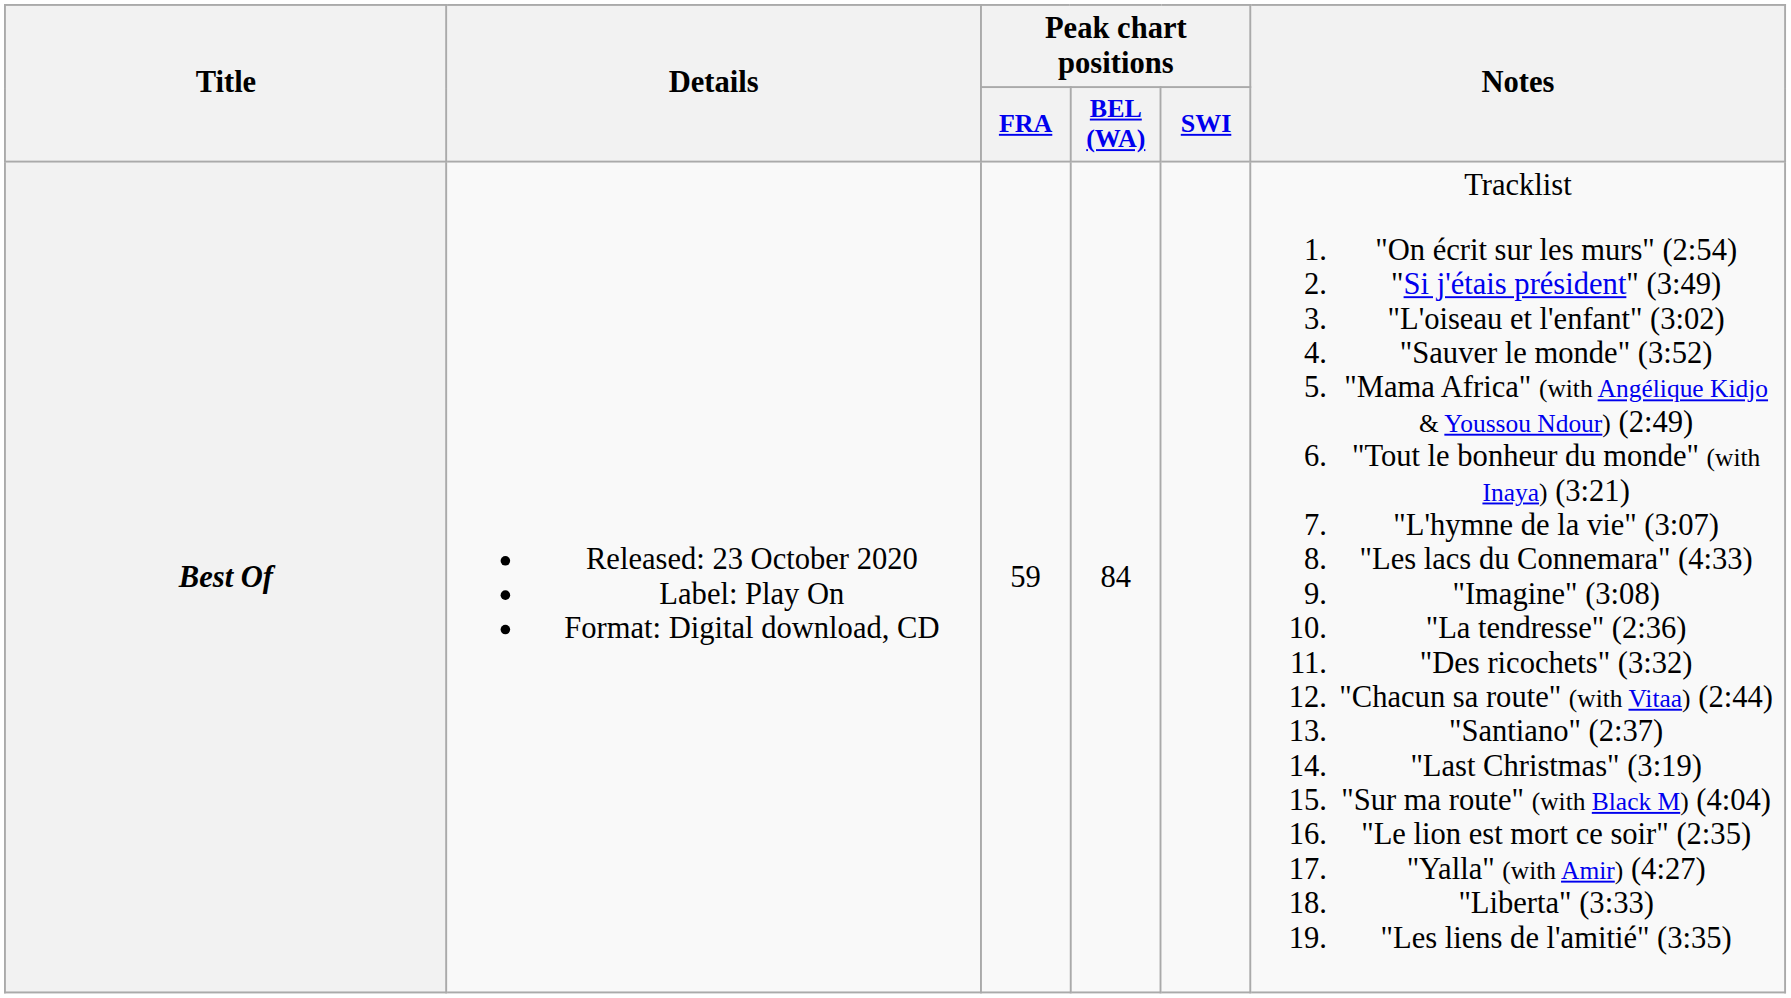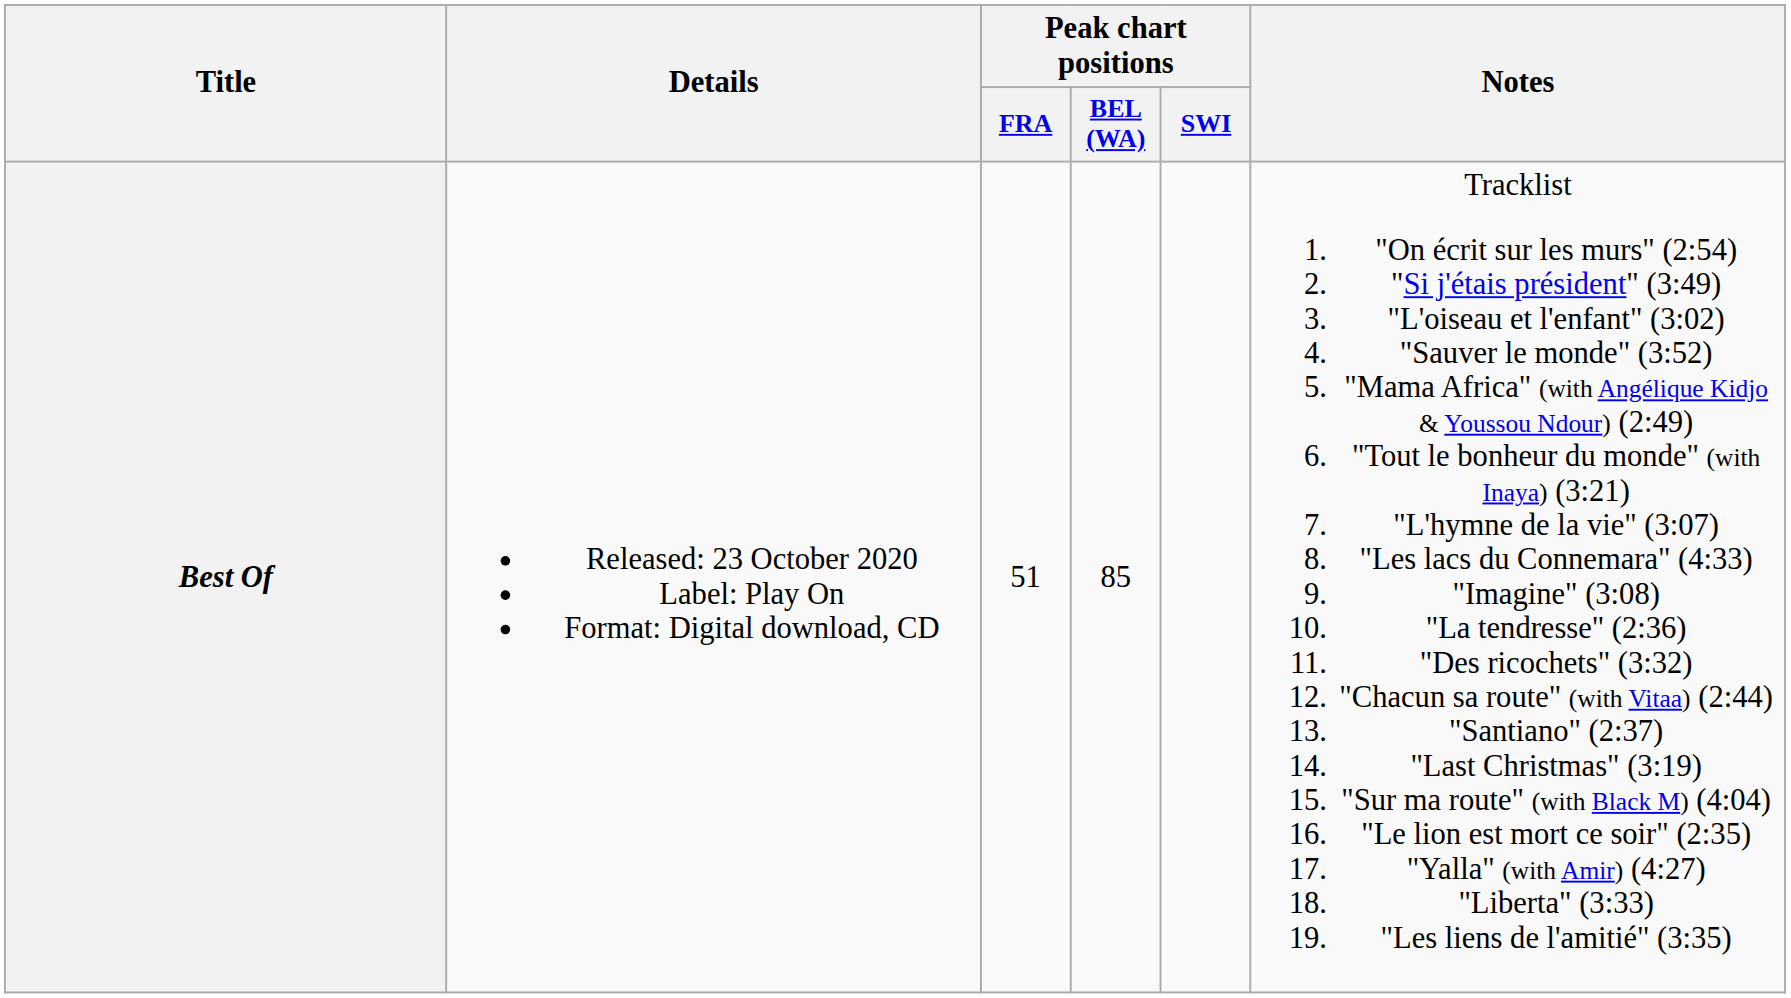(1026, 576) 59 -> (1026, 576) 51
(1116, 576) 84 -> (1116, 576) 85
